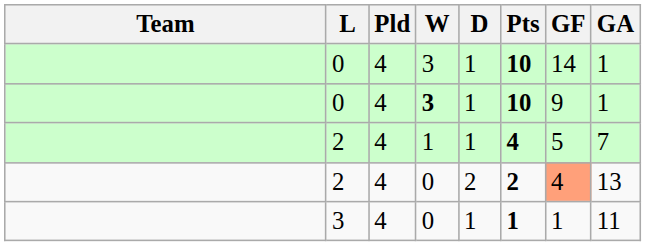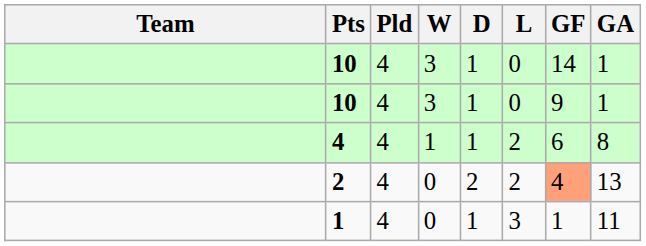columns swapped: (523, 24) <-> (347, 24)
(428, 102) bold -> (430, 102) normal
(557, 142) 5 -> (557, 142) 6
(603, 142) 7 -> (603, 142) 8
